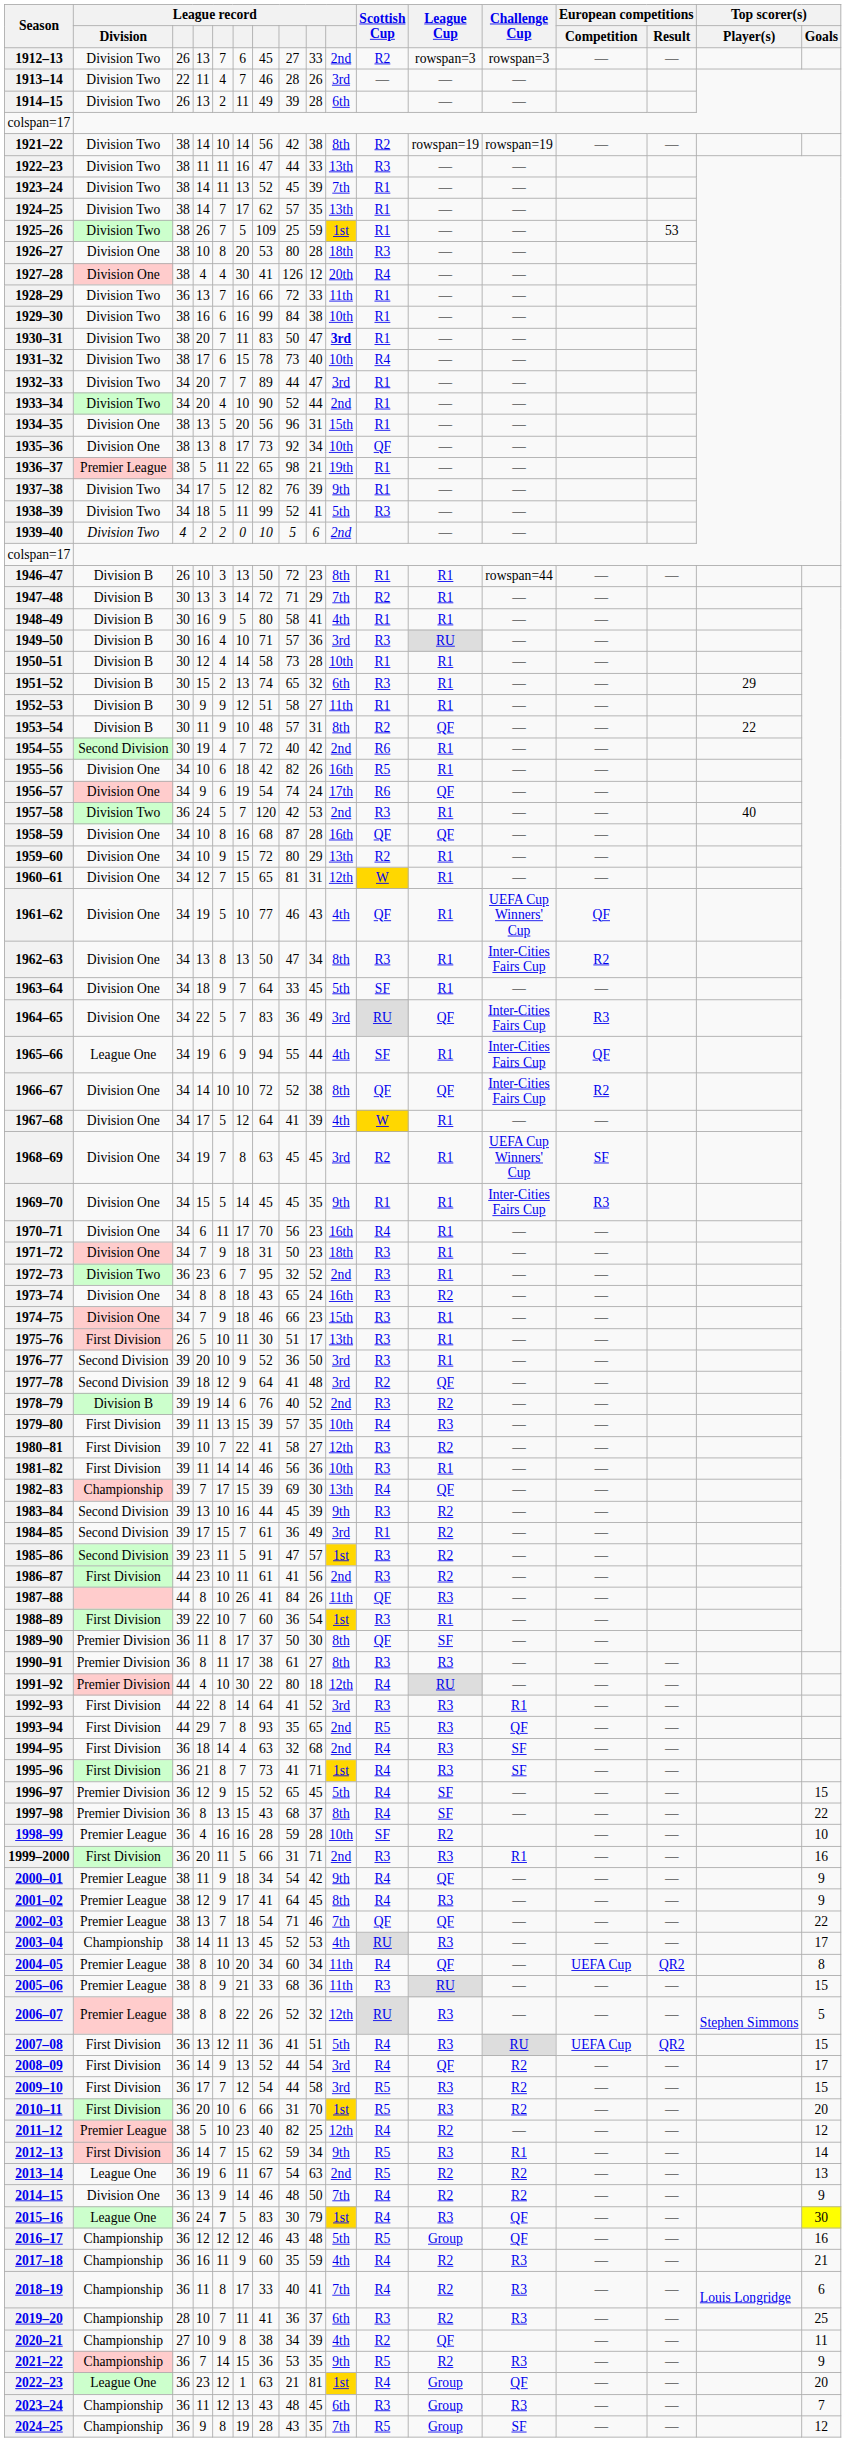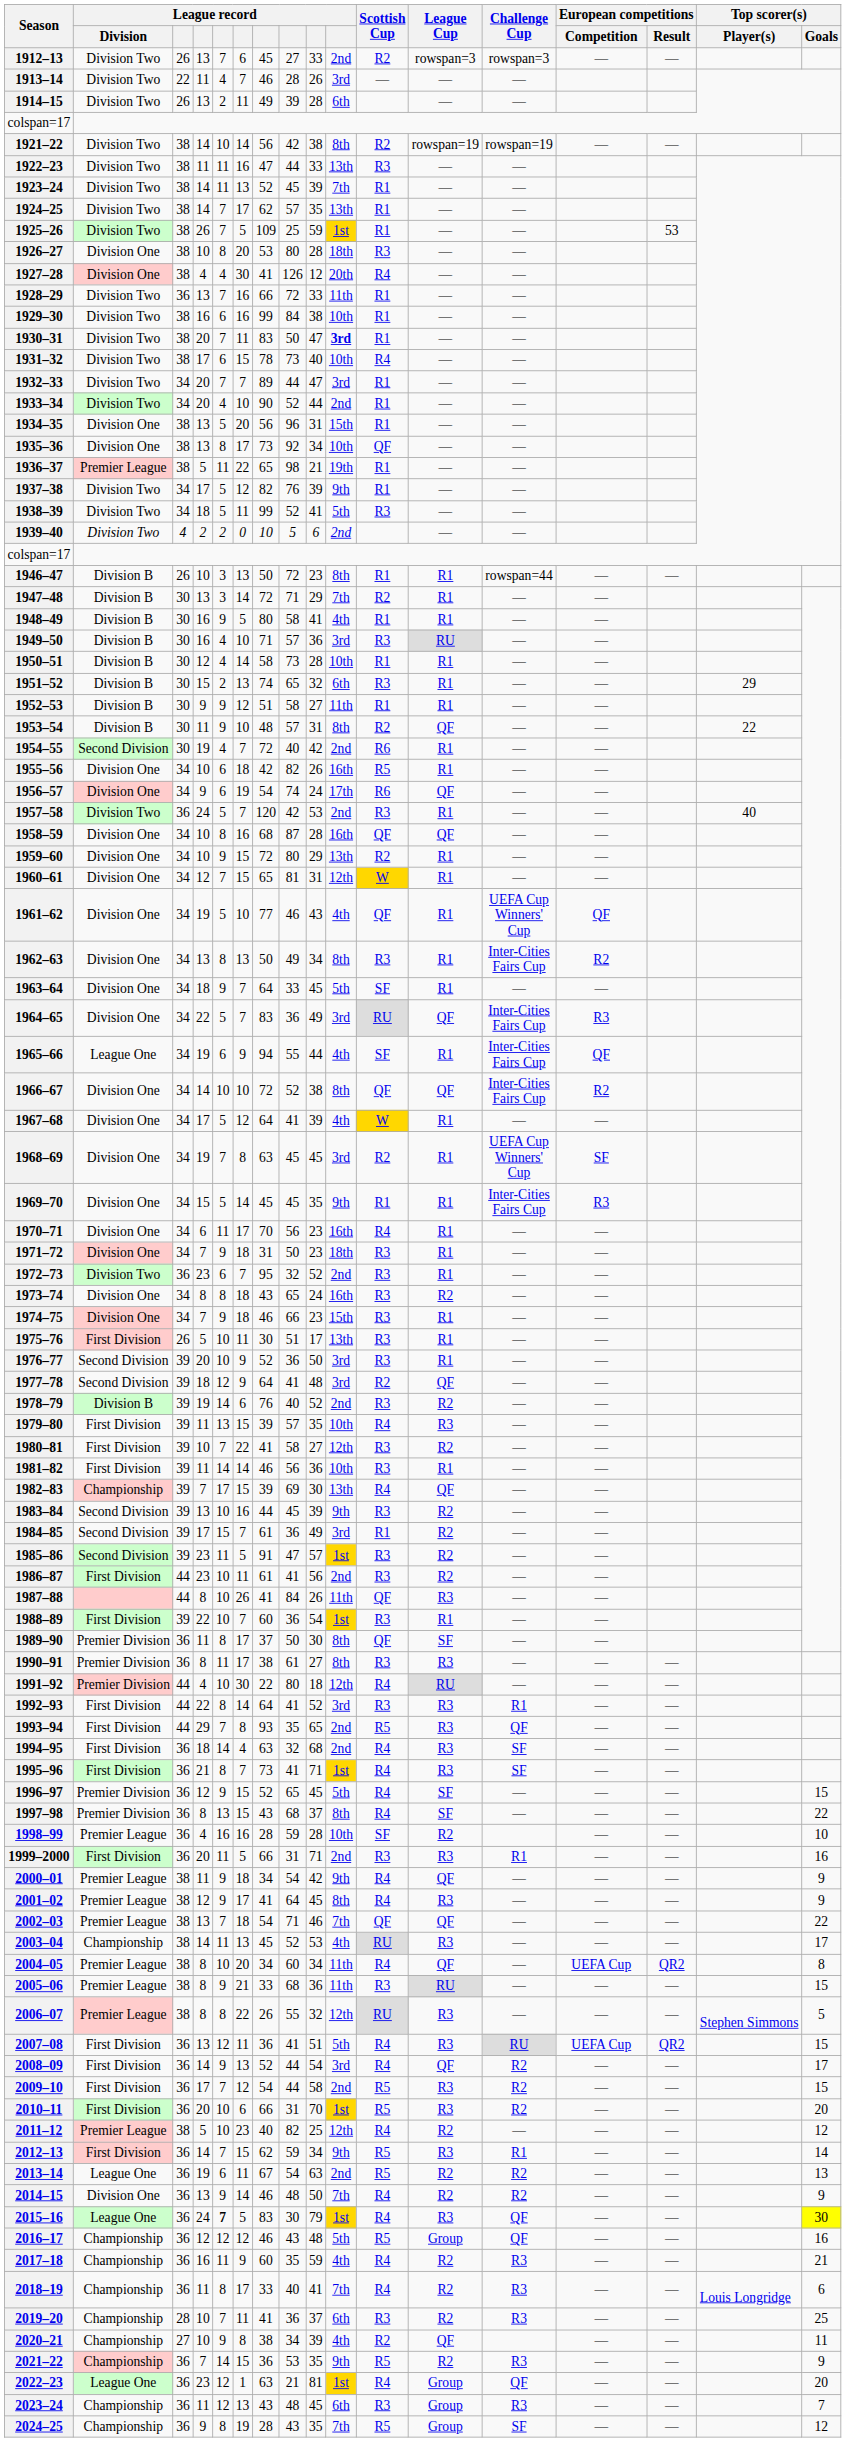(293, 959) 47 -> (293, 959) 49
(293, 2015) 52 -> (293, 2015) 55
(341, 2087) 3rd -> (341, 2087) 2nd
